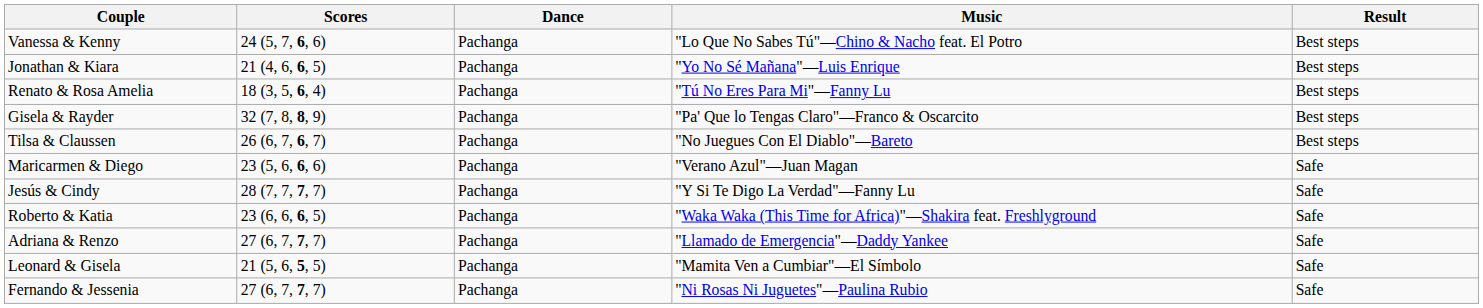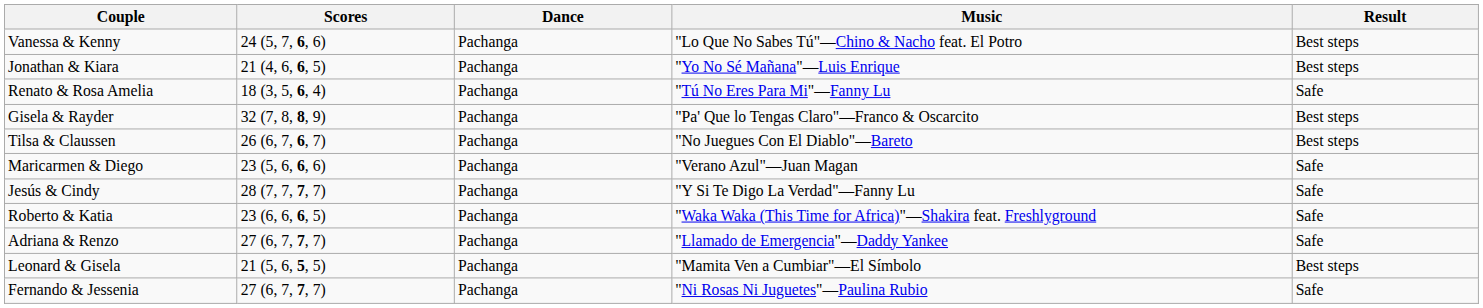(1327, 91) Best steps -> (1310, 91) Safe
(1310, 265) Safe -> (1327, 265) Best steps
